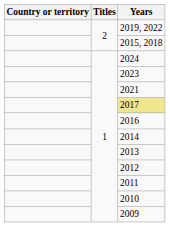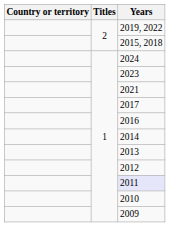(129, 105) khaki background -> (129, 105) no background
(129, 183) no background -> (129, 183) lavender background
